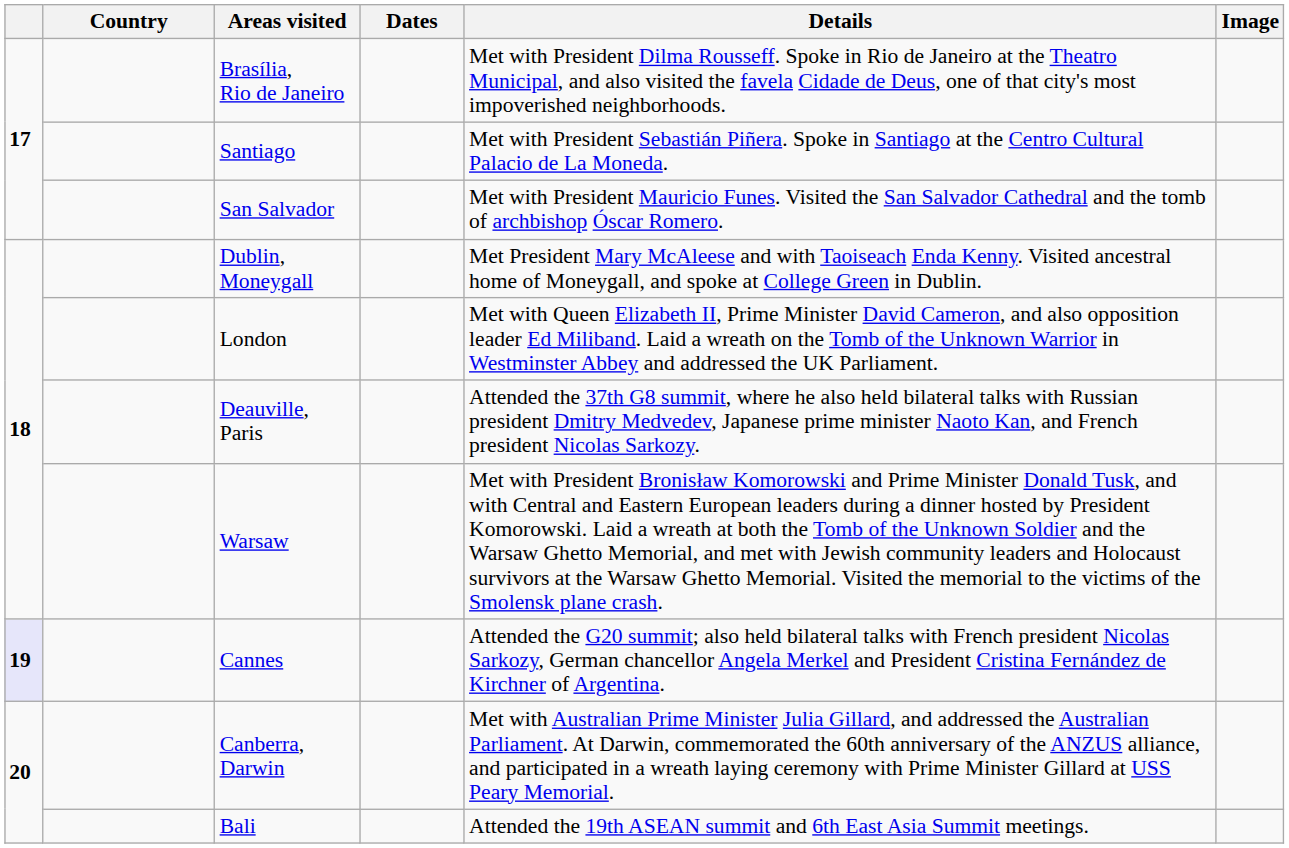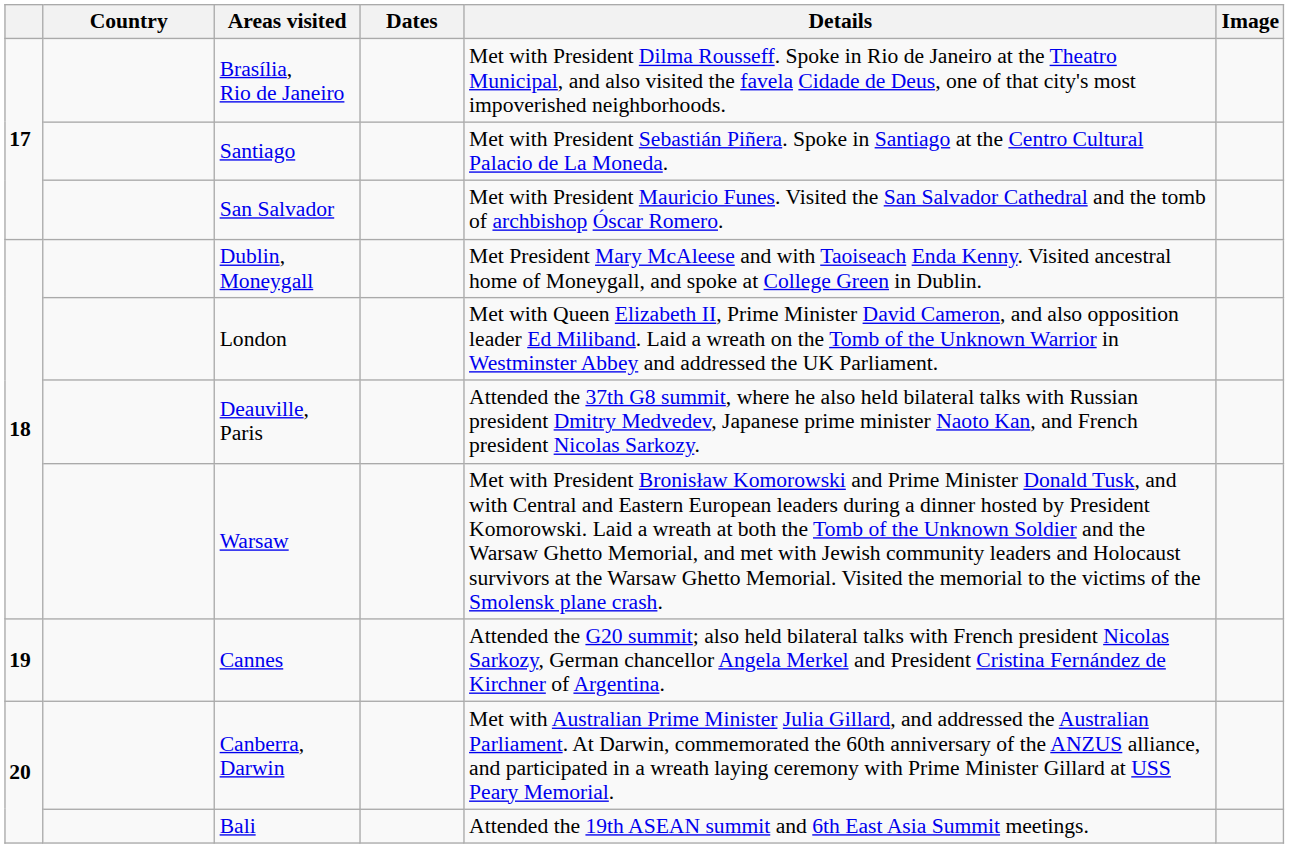(20, 660) lavender background -> (20, 660) no background
